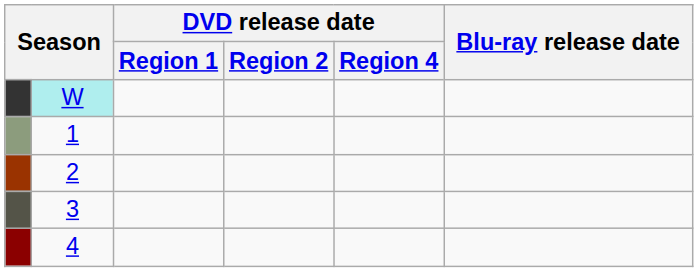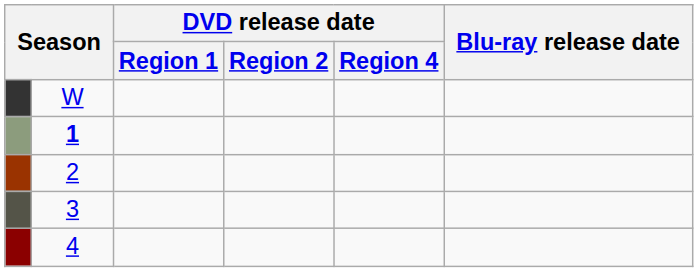(72, 97) paleturquoise background -> (72, 97) no background
(72, 135) normal -> (72, 135) bold
